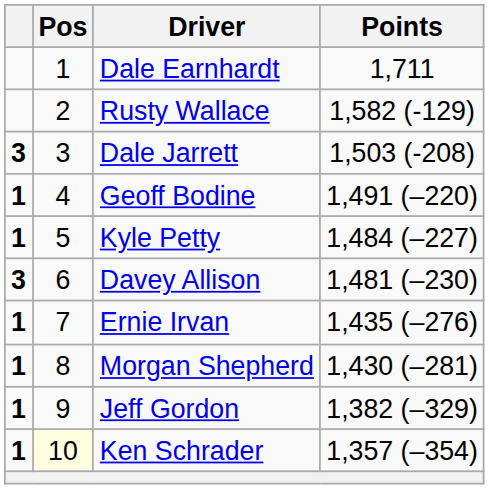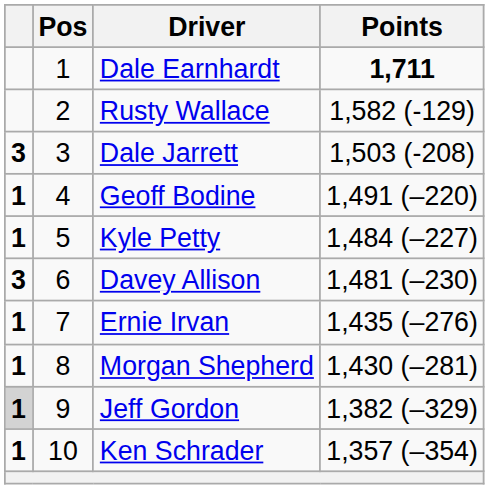(402, 69) normal -> (402, 69) bold
(19, 407) no background -> (19, 407) lightgrey background
(63, 450) lightyellow background -> (63, 450) no background
